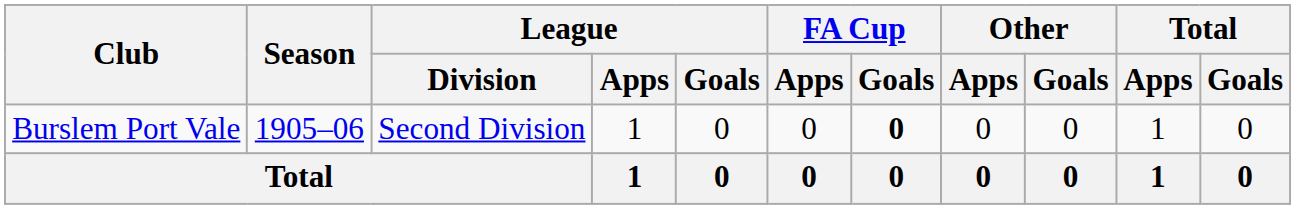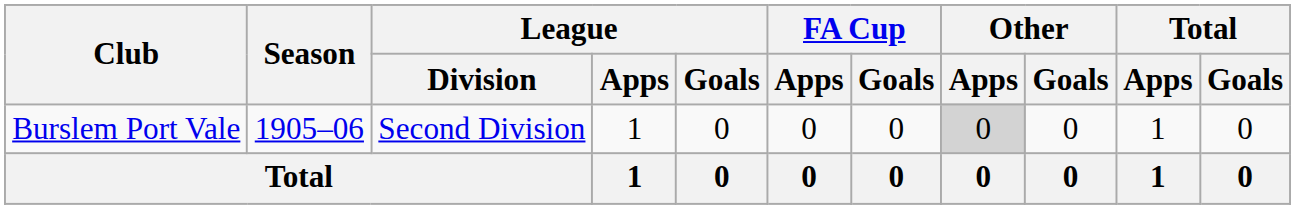(896, 128) bold -> (896, 128) normal
(983, 128) no background -> (983, 128) lightgrey background
